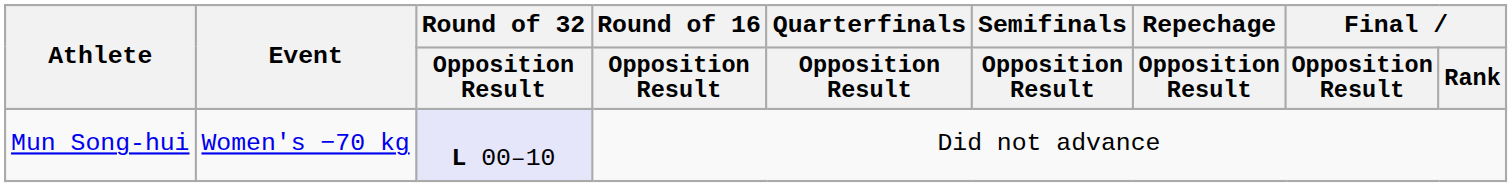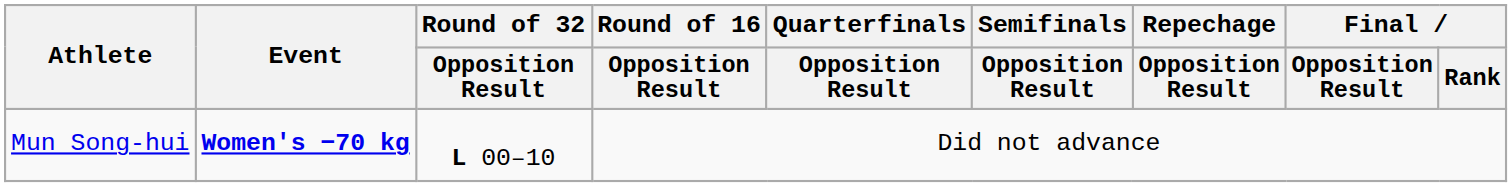(306, 145) normal -> (306, 145) bold
(503, 159) lavender background -> (503, 159) no background
